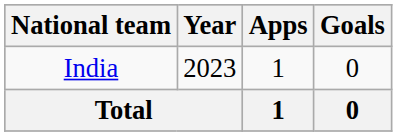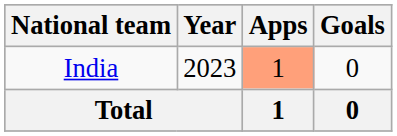(278, 67) no background -> (278, 67) lightsalmon background
